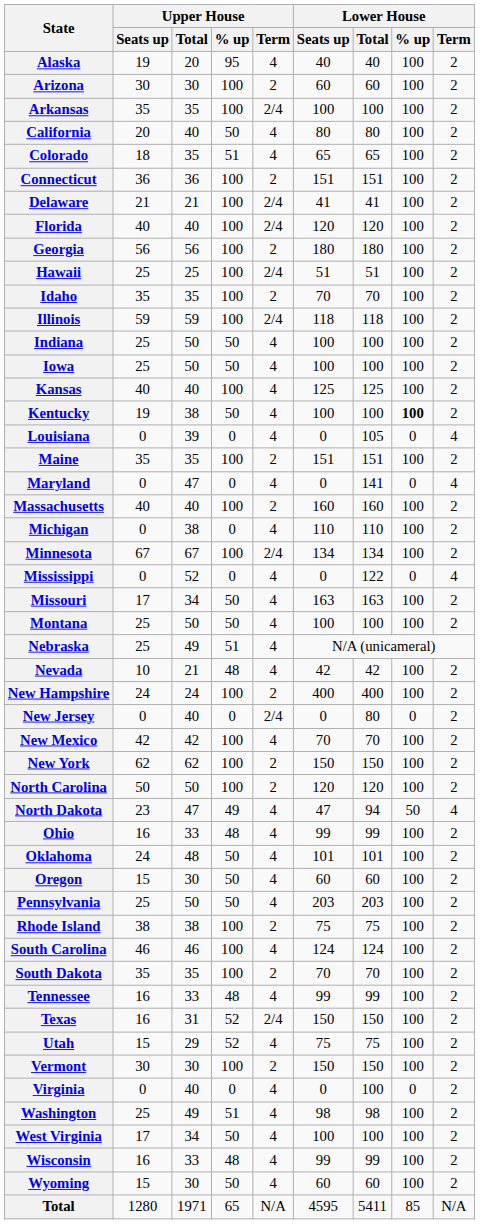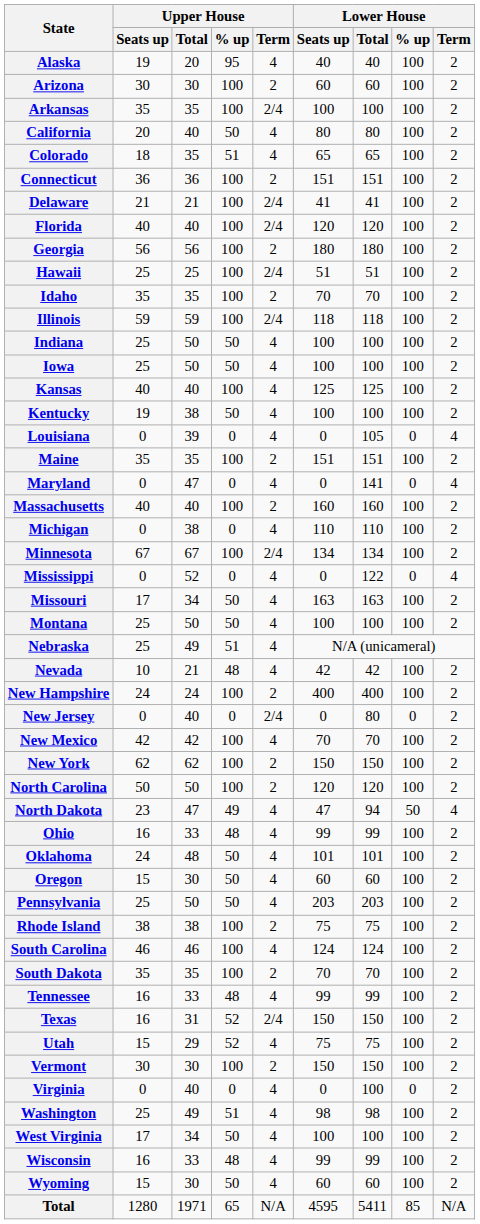(413, 413) bold -> (413, 413) normal
